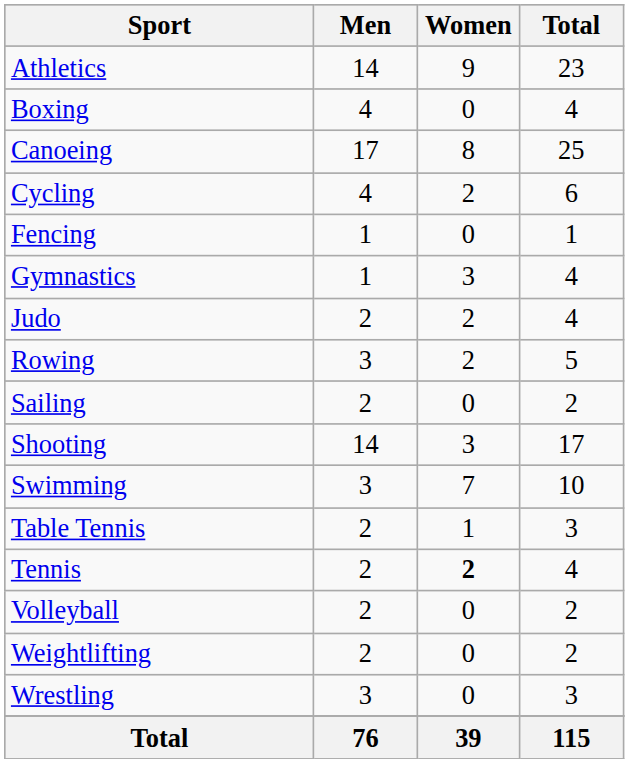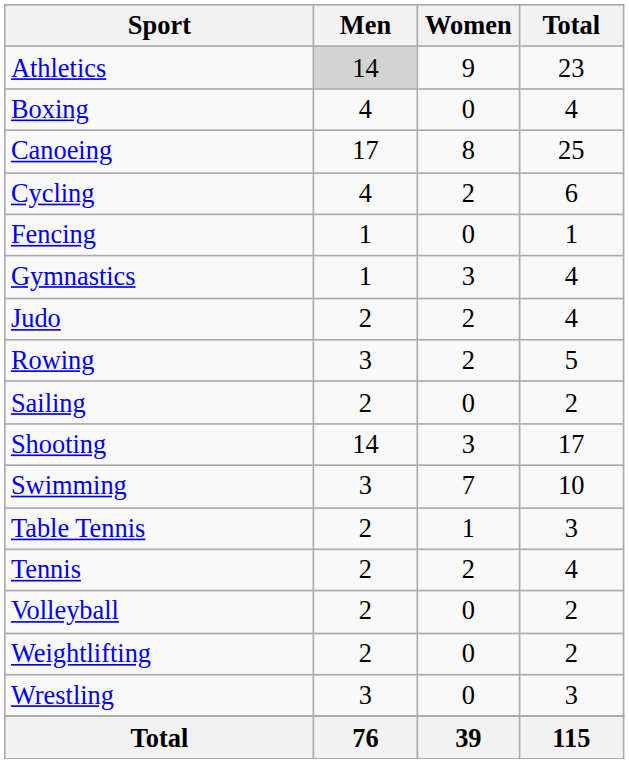(365, 67) no background -> (365, 67) lightgrey background
(468, 569) bold -> (468, 569) normal
